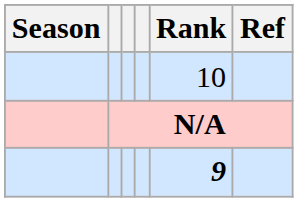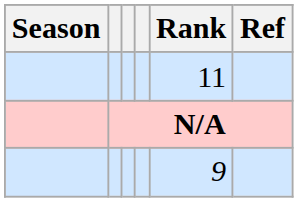(211, 76) 10 -> (212, 76) 11
(219, 171) bold -> (219, 171) normal
